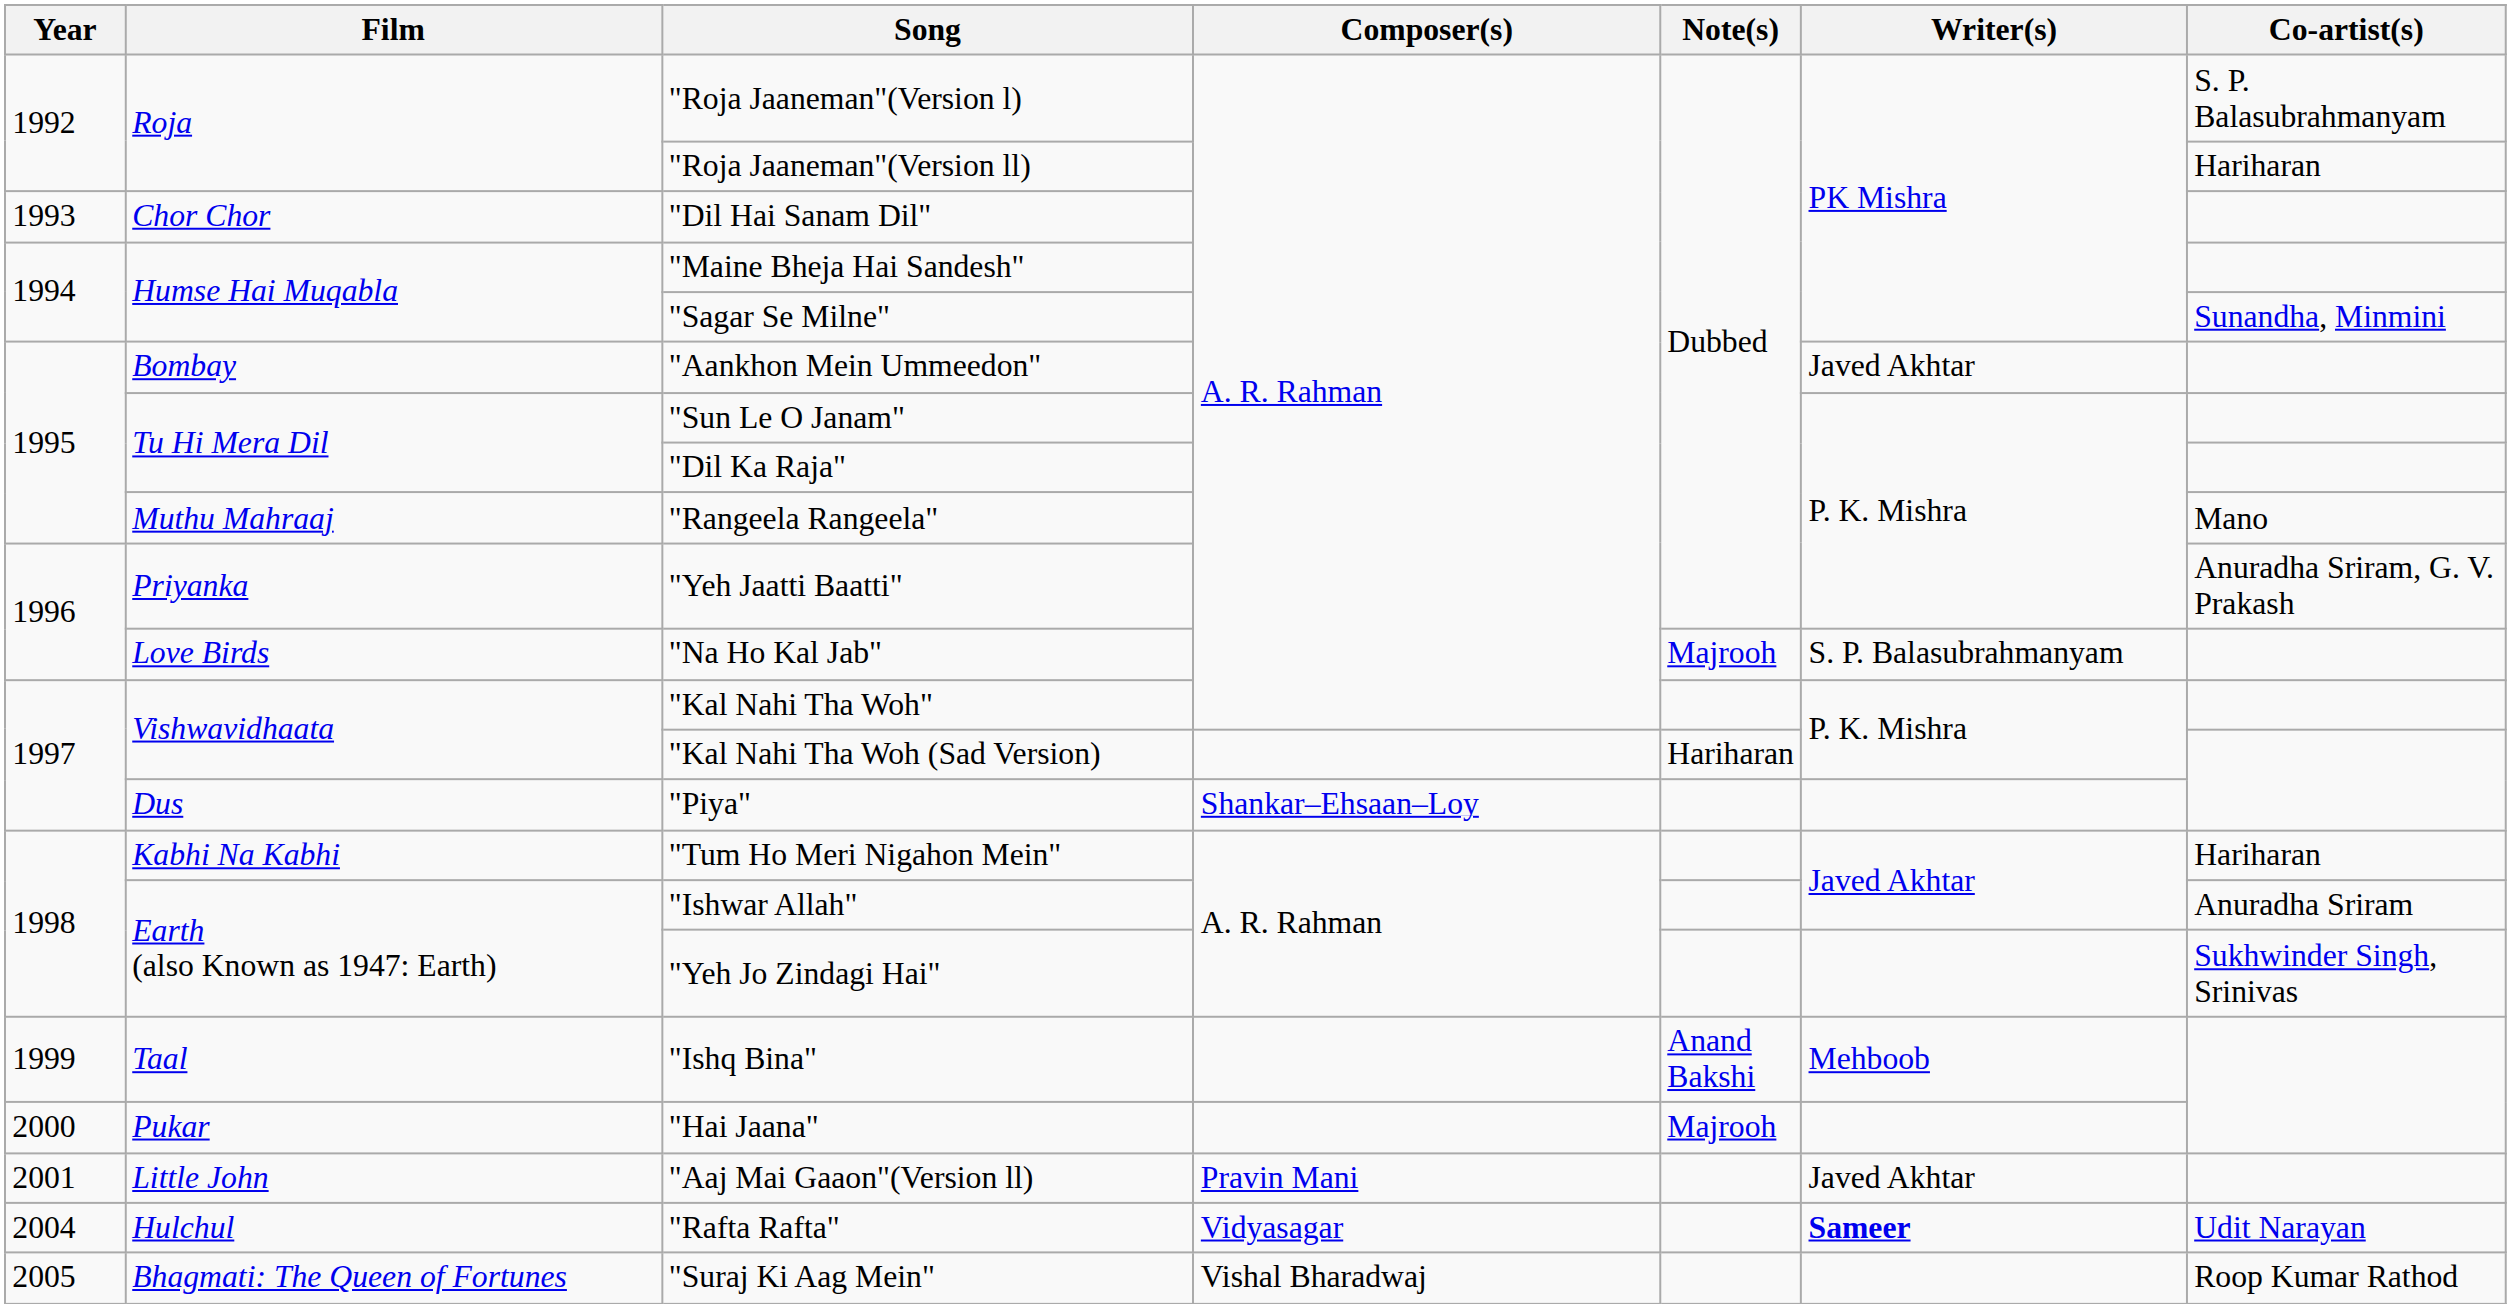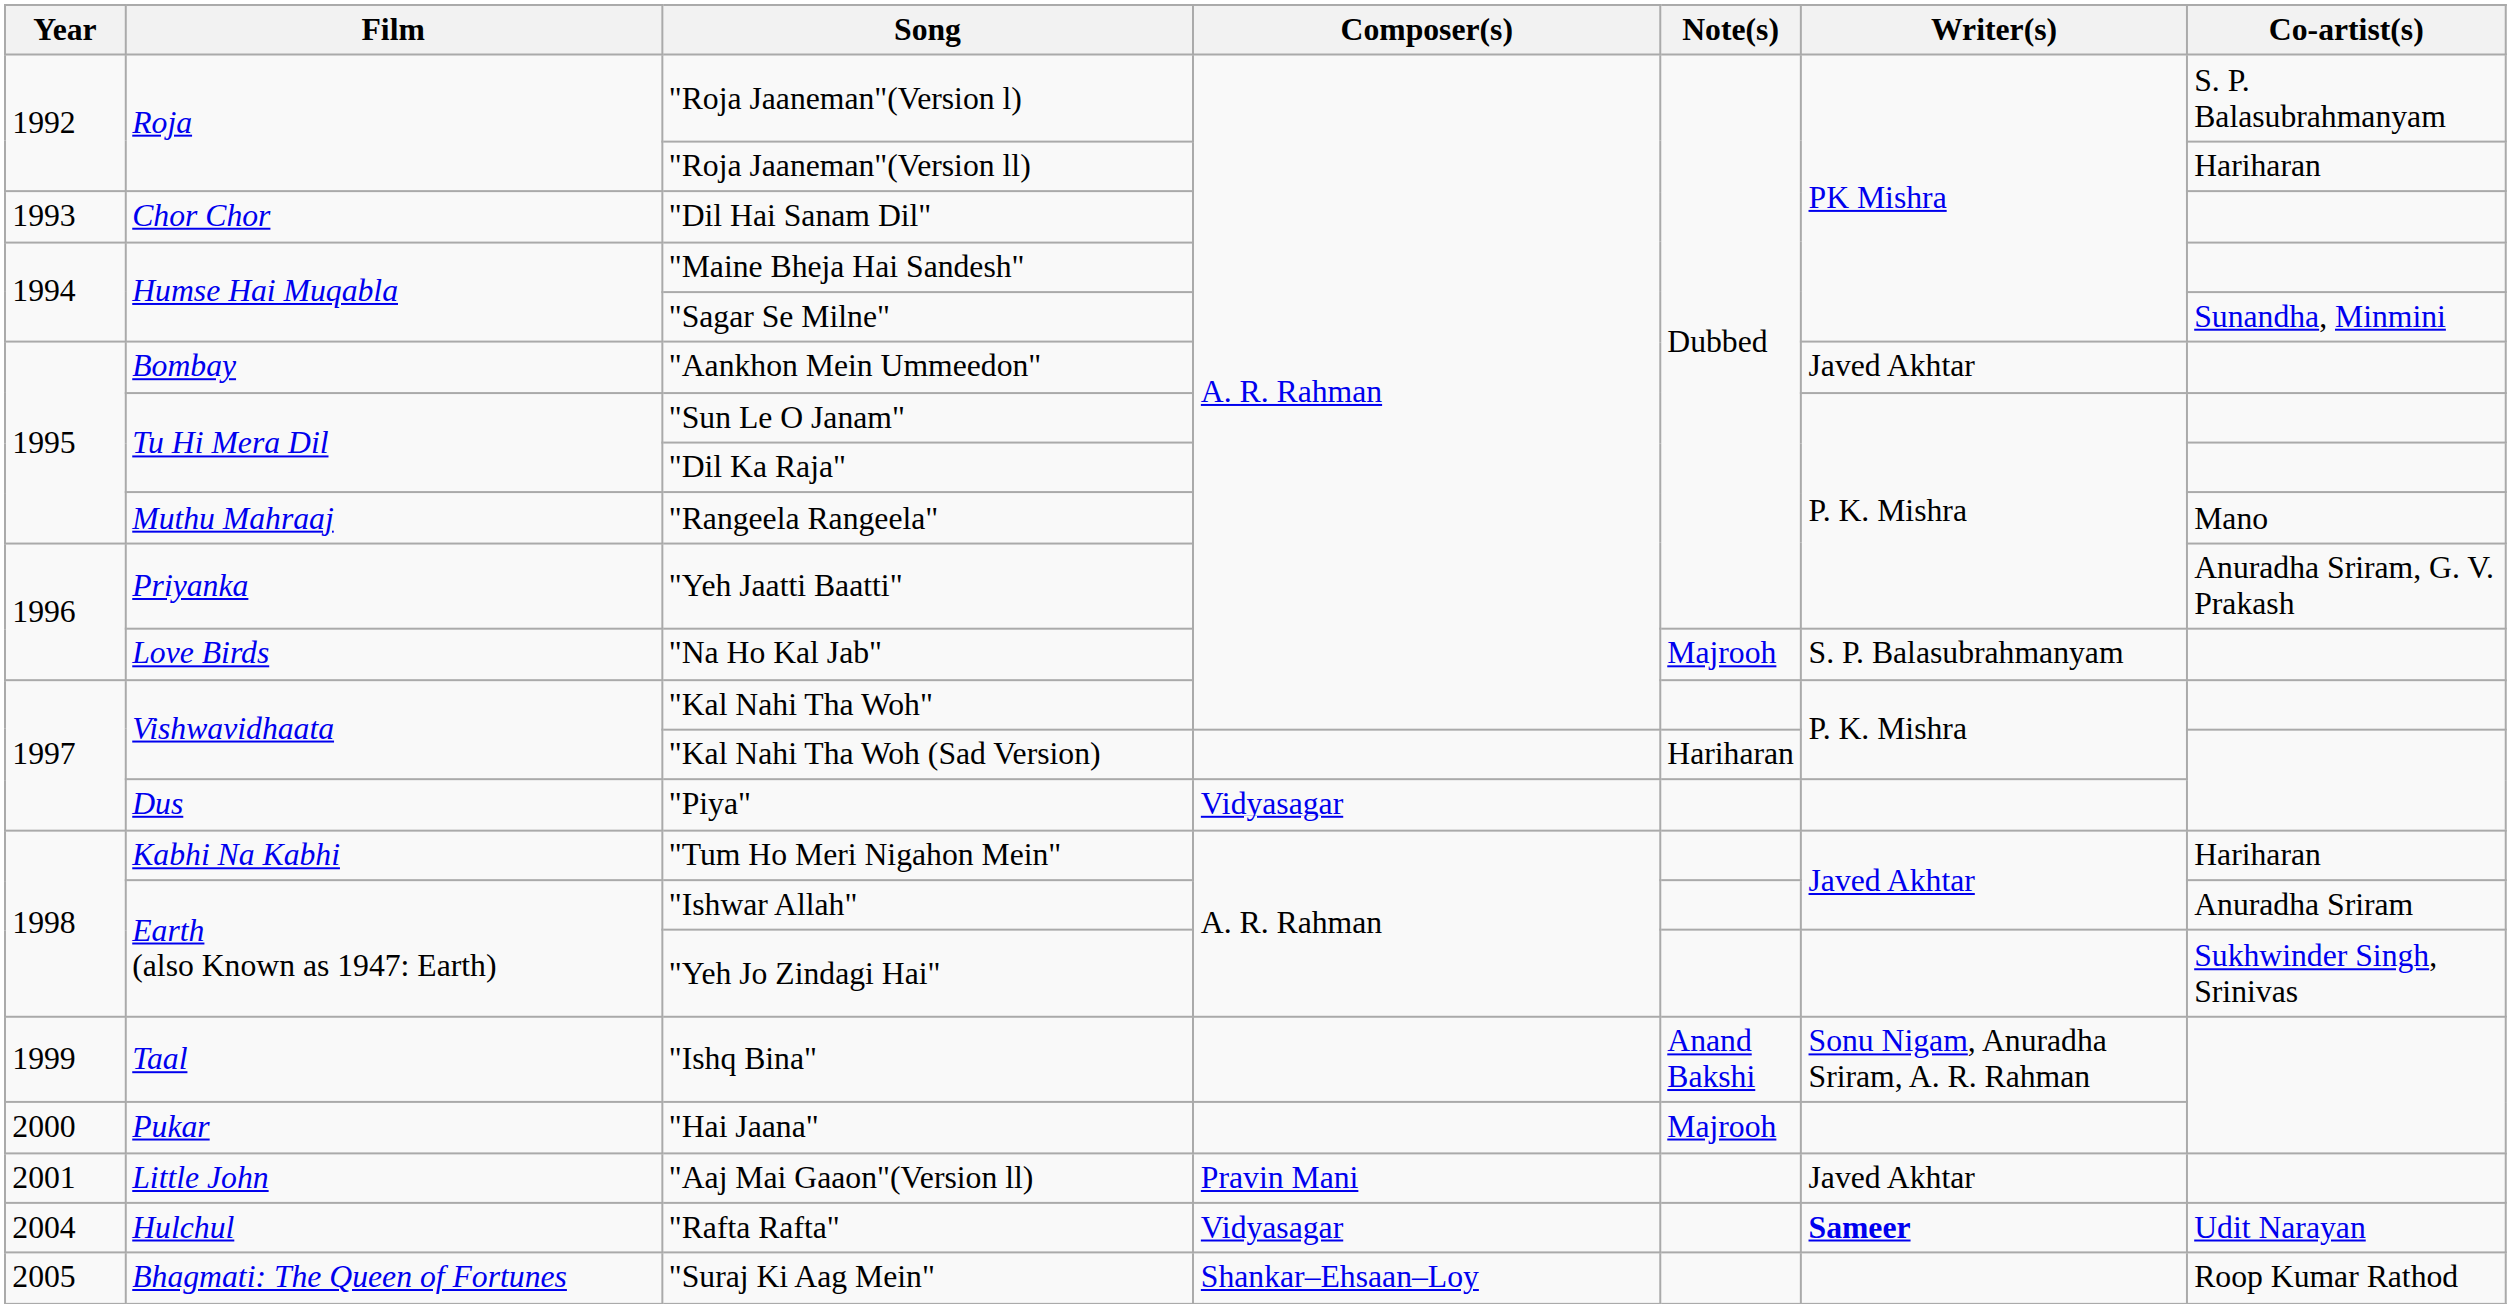(1340, 804) Shankar–Ehsaan–Loy -> (1272, 804) Vidyasagar
(1869, 1058) Mehboob -> (1958, 1058) Sonu Nigam, Anuradha Sriram, A. R. Rahman
(1314, 1277) Vishal Bharadwaj -> (1340, 1277) Shankar–Ehsaan–Loy
